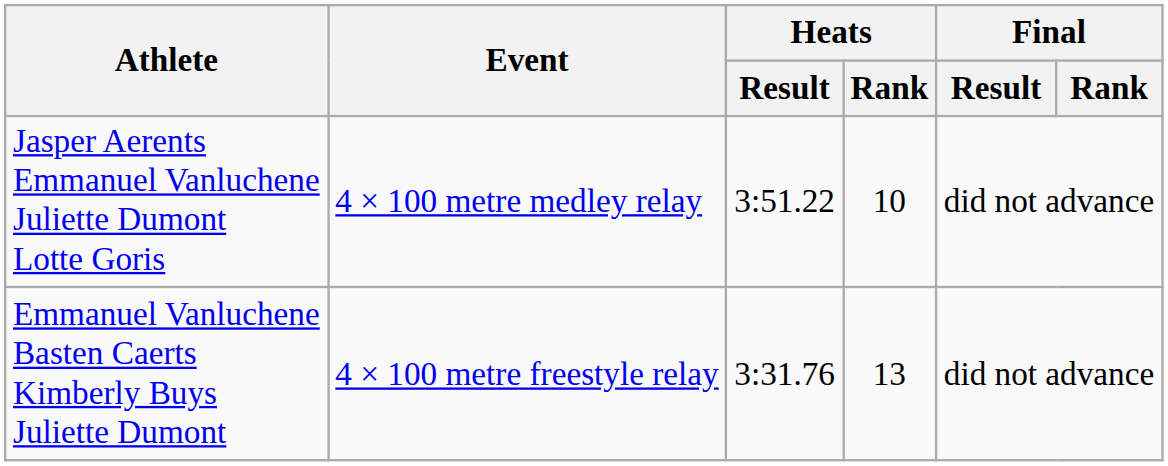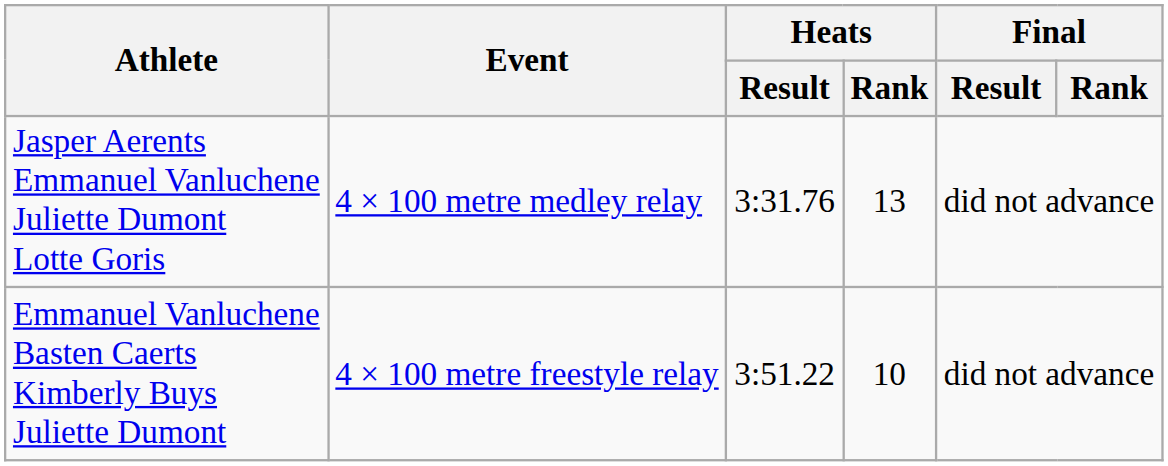(785, 200) 3:51.22 -> (785, 200) 3:31.76
(889, 200) 10 -> (889, 200) 13
(785, 373) 3:31.76 -> (785, 373) 3:51.22
(889, 373) 13 -> (889, 373) 10
